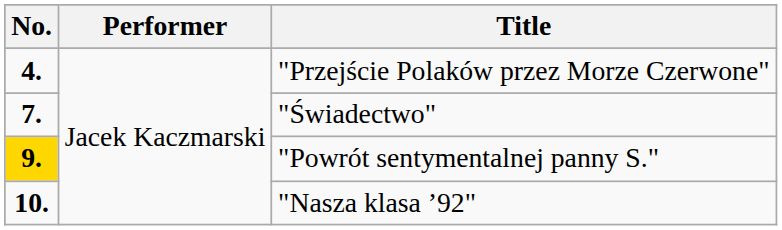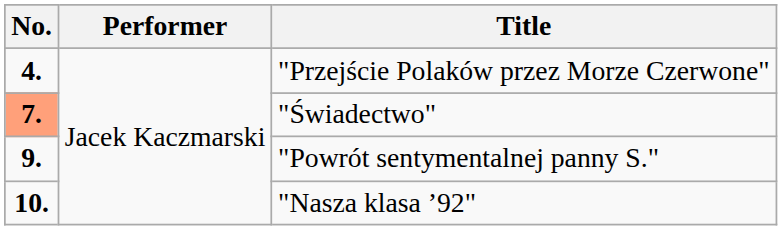(32, 114) no background -> (32, 114) lightsalmon background
(32, 158) gold background -> (32, 158) no background
